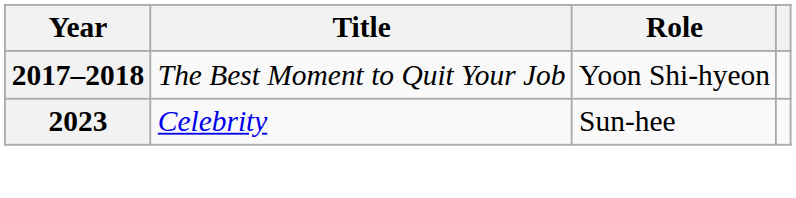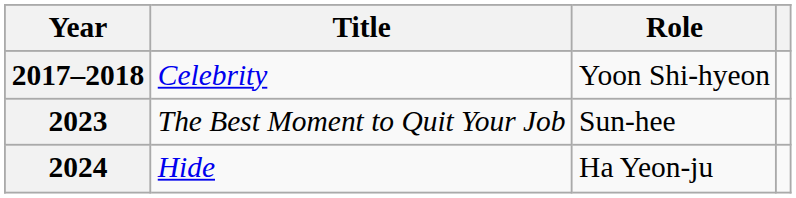(362, 74) The Best Moment to Quit Your Job -> (213, 74) Celebrity
(213, 121) Celebrity -> (362, 121) The Best Moment to Quit Your Job
+ row: (78, 167)
